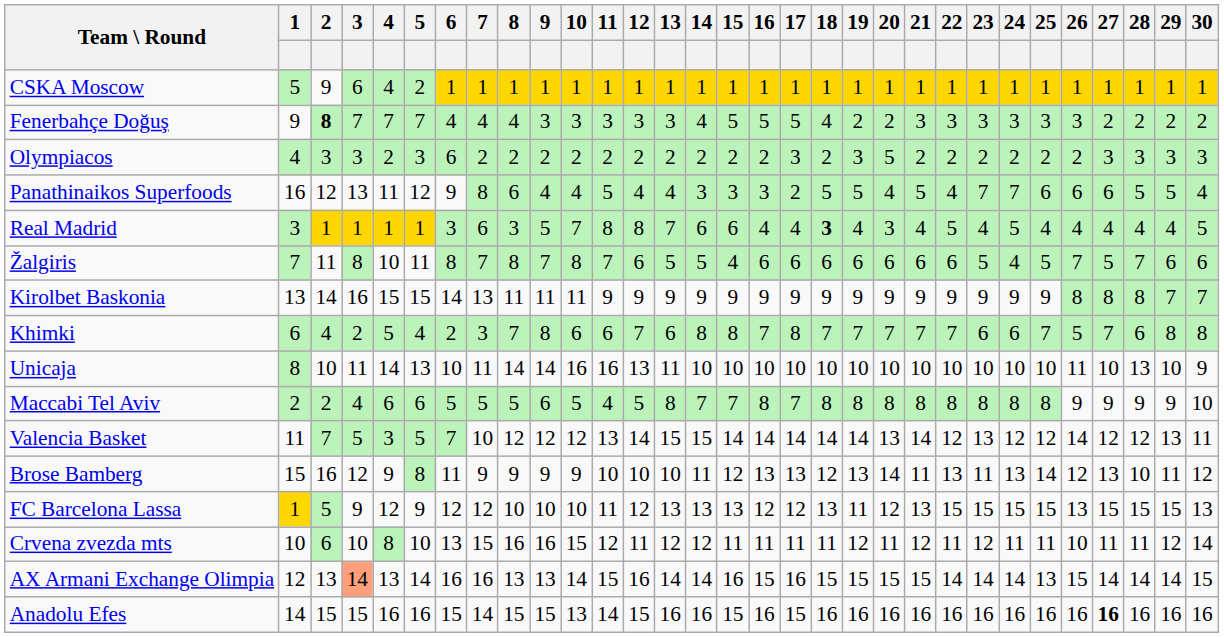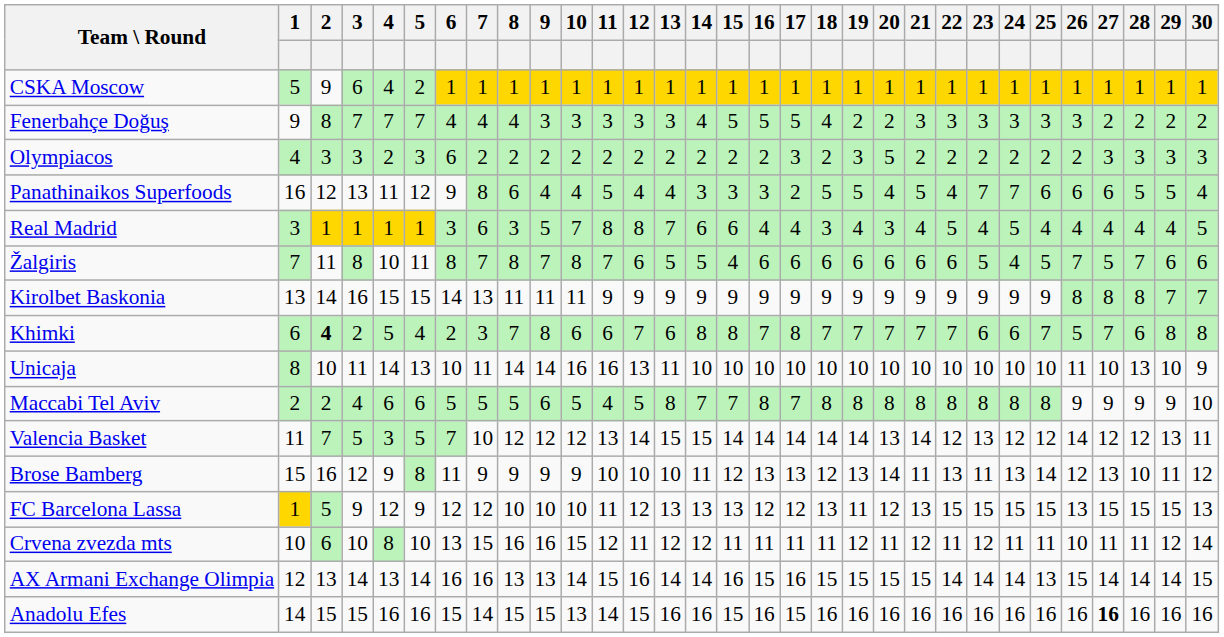(326, 122) bold -> (326, 122) normal
(827, 227) bold -> (827, 227) normal
(326, 333) normal -> (326, 333) bold
(357, 579) lightsalmon background -> (357, 579) no background
